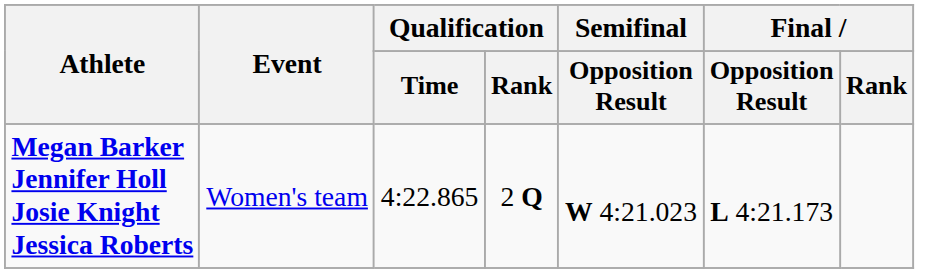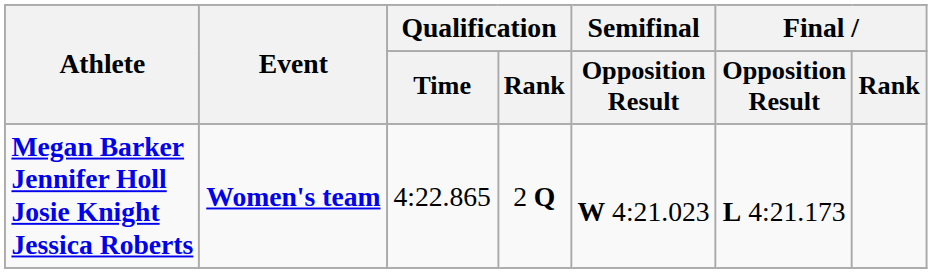(287, 196) normal -> (293, 196) bold
